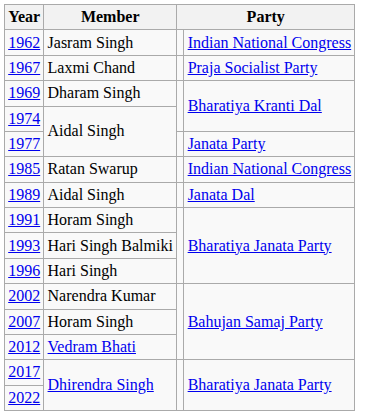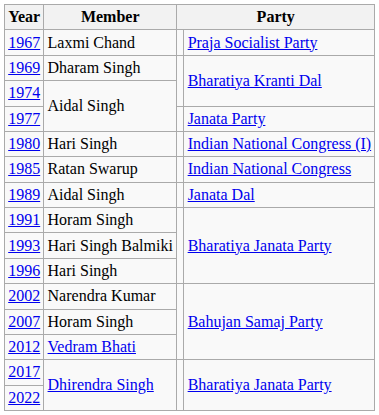- row: (24, 42)
+ row: (24, 144)
